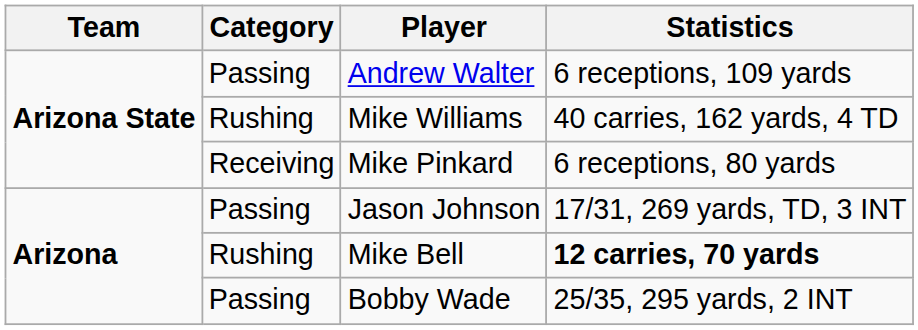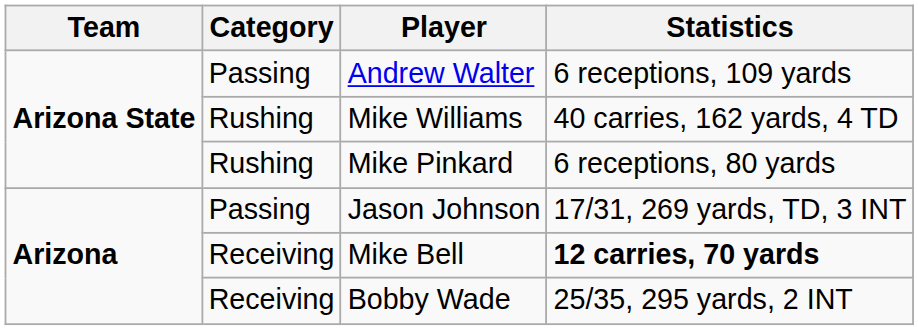(272, 164) Receiving -> (261, 164) Rushing
(261, 254) Rushing -> (272, 254) Receiving
(260, 300) Passing -> (272, 300) Receiving
